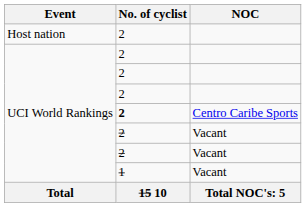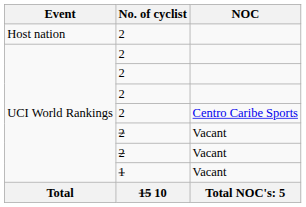(122, 113) bold -> (122, 113) normal
